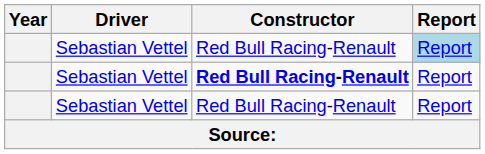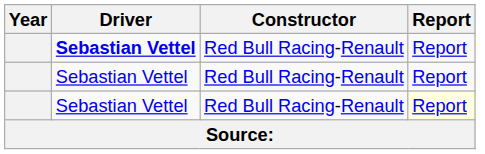(122, 48) normal -> (126, 48) bold
(445, 48) lightblue background -> (440, 48) no background
(302, 77) bold -> (304, 77) normal
(445, 106) no background -> (440, 106) lightyellow background
